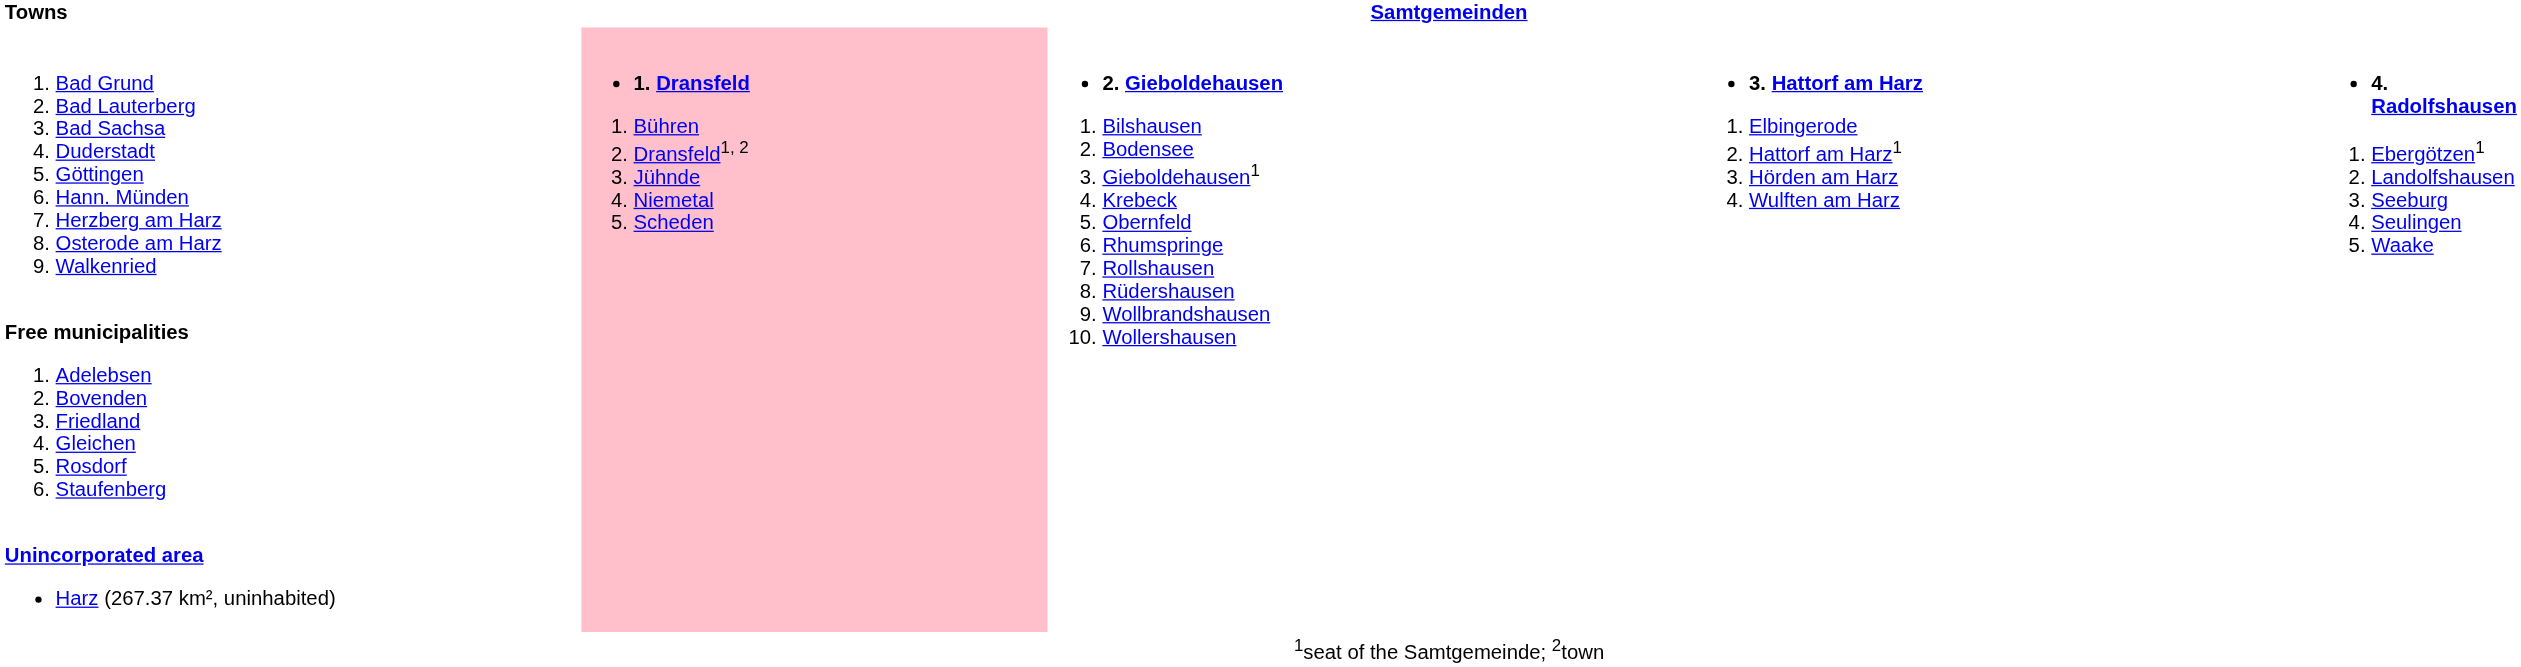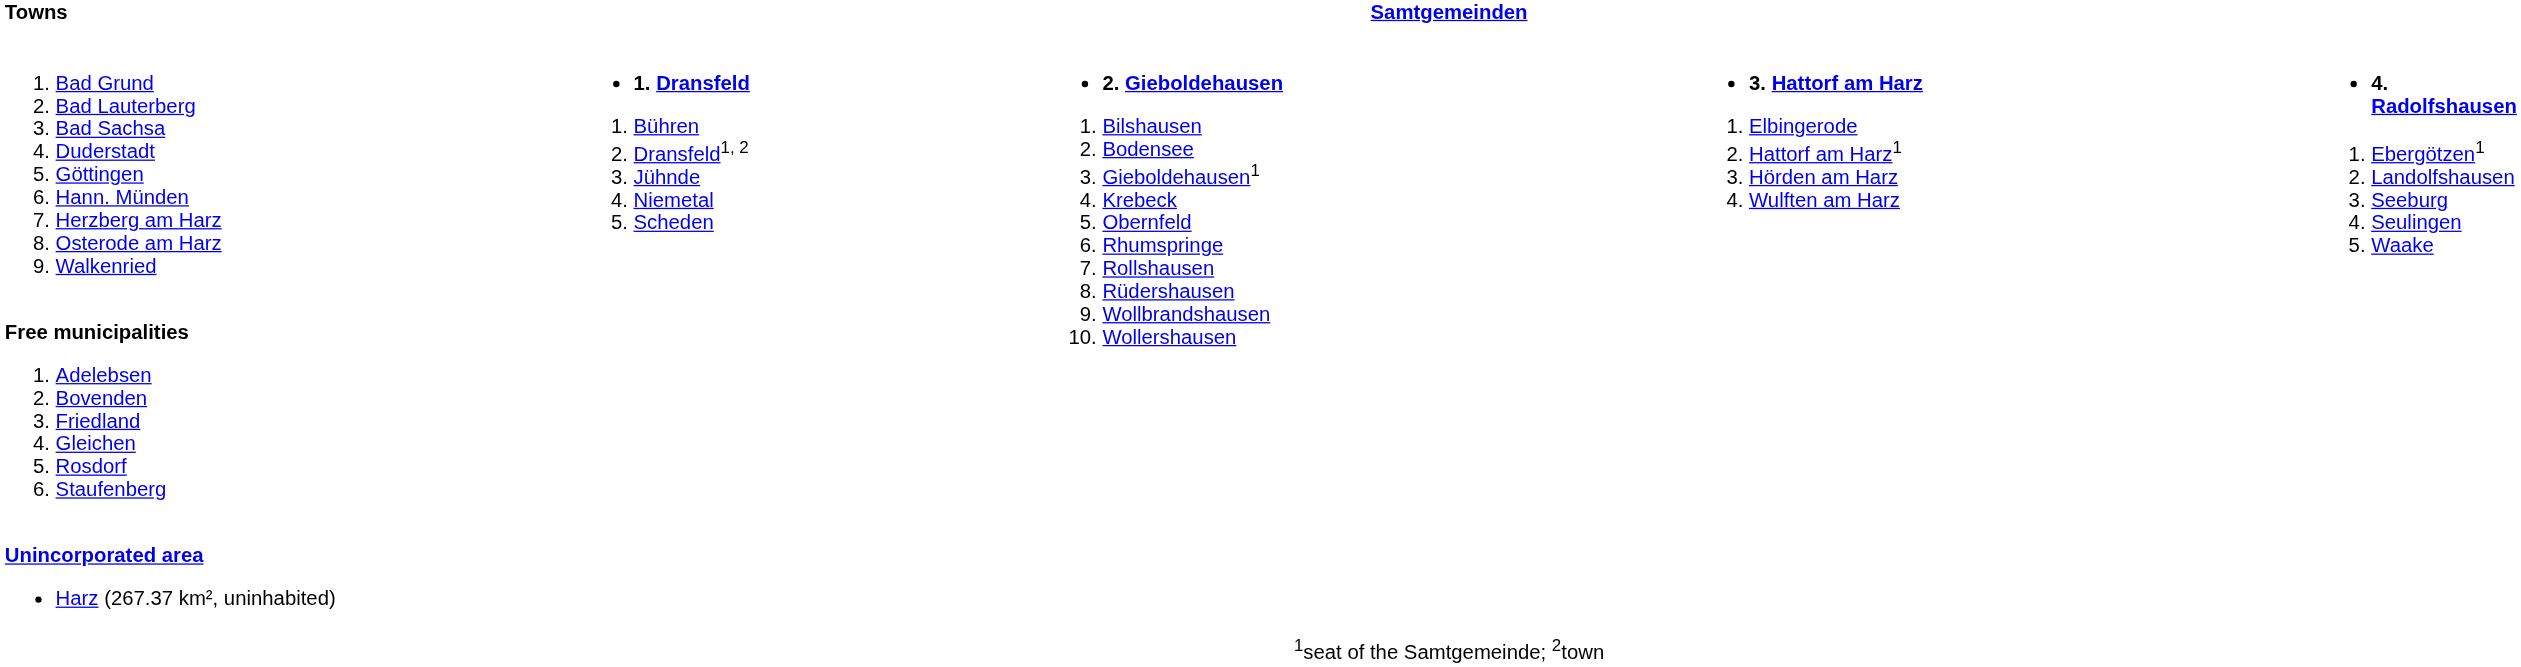(815, 153) pink background -> (815, 153) no background
